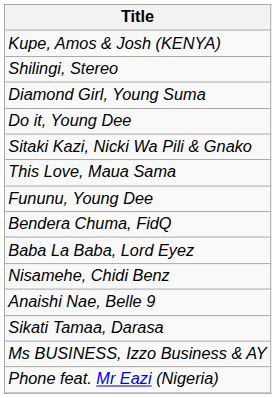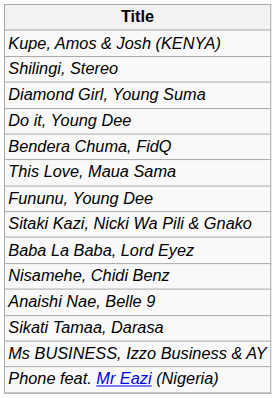(130, 146) Sitaki Kazi, Nicki Wa Pili & Gnako -> (90, 146) Bendera Chuma, FidQ
(90, 224) Bendera Chuma, FidQ -> (130, 224) Sitaki Kazi, Nicki Wa Pili & Gnako
